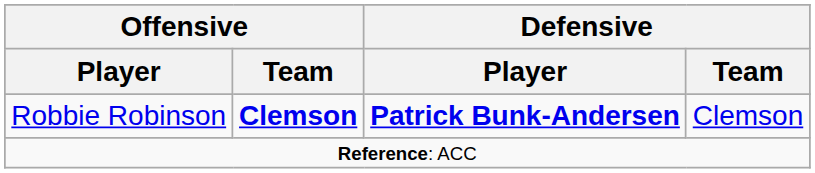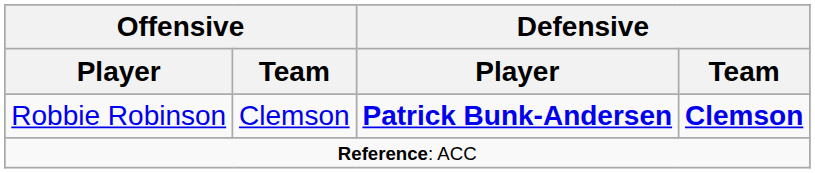(298, 115) bold -> (294, 115) normal
(748, 115) normal -> (744, 115) bold
